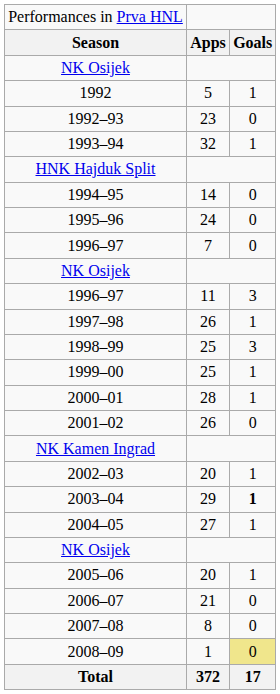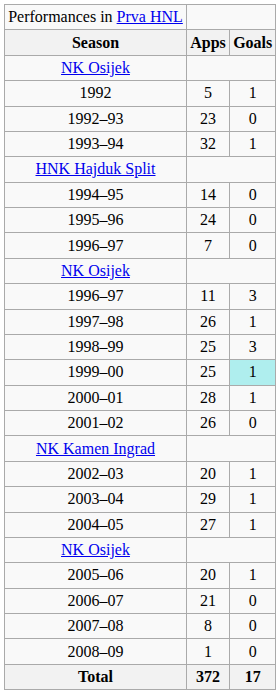(253, 372) no background -> (253, 372) paleturquoise background
(253, 499) bold -> (253, 499) normal
(253, 651) khaki background -> (253, 651) no background
